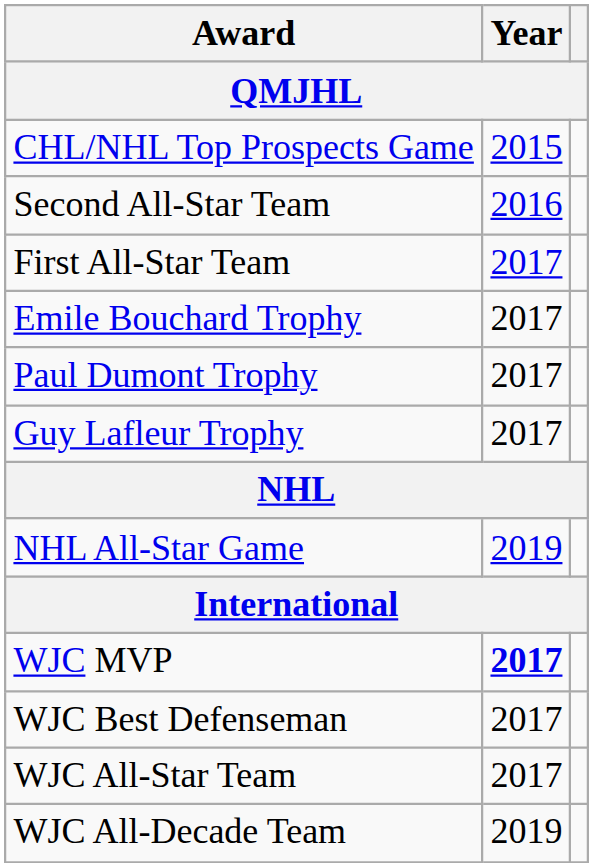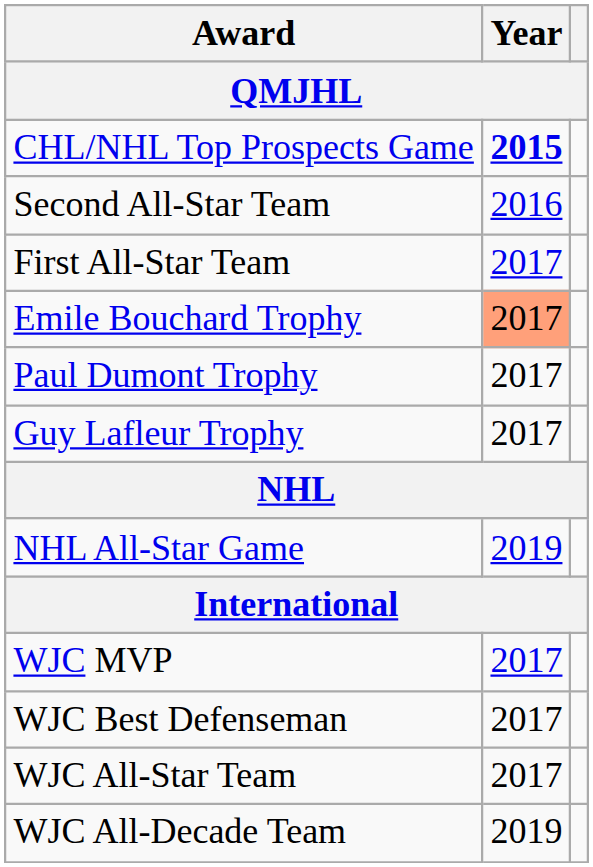(526, 147) normal -> (526, 147) bold
(526, 318) no background -> (526, 318) lightsalmon background
(526, 661) bold -> (526, 661) normal
